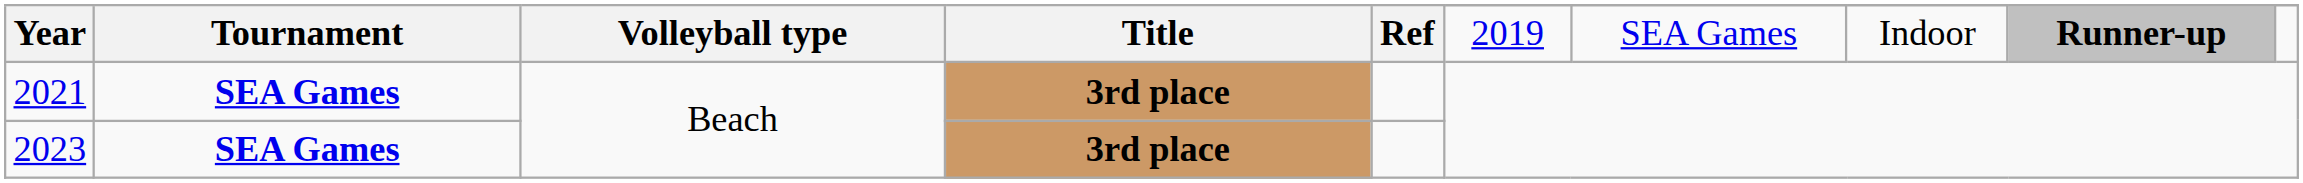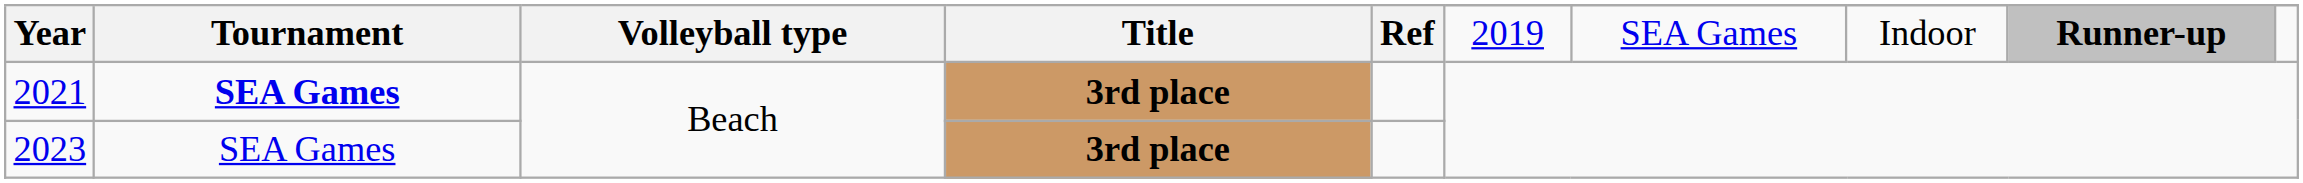(307, 148) bold -> (307, 148) normal
